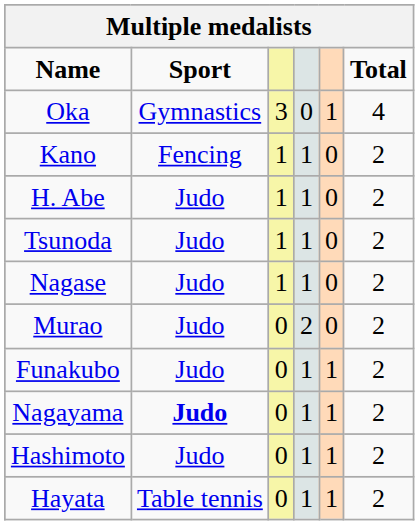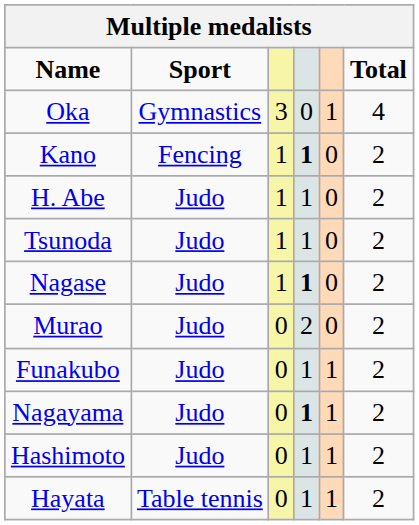(306, 154) normal -> (306, 154) bold
(306, 283) normal -> (306, 283) bold
(200, 411) bold -> (200, 411) normal
(306, 411) normal -> (306, 411) bold
